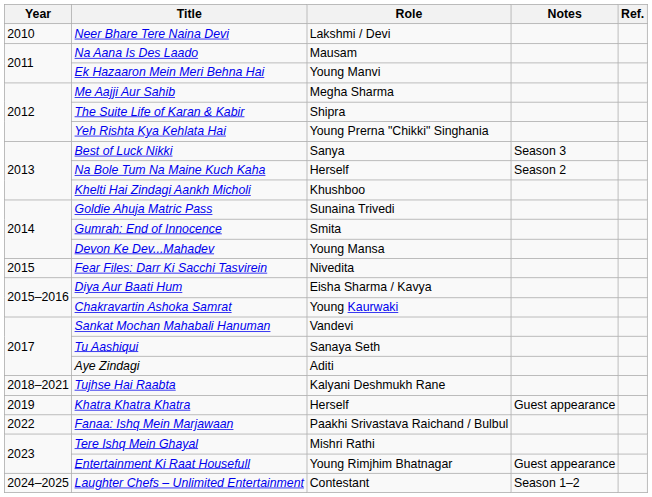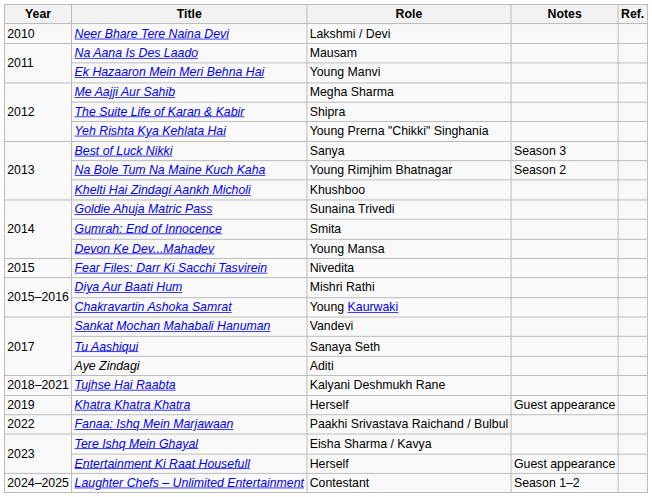(329, 170) Herself -> (381, 170) Young Rimjhim Bhatnagar
(371, 287) Eisha Sharma / Kavya -> (342, 287) Mishri Rathi
(342, 444) Mishri Rathi -> (371, 444) Eisha Sharma / Kavya
(381, 463) Young Rimjhim Bhatnagar -> (329, 463) Herself
